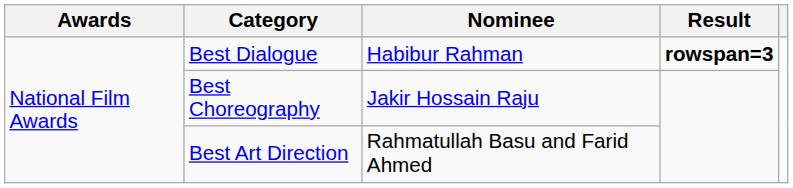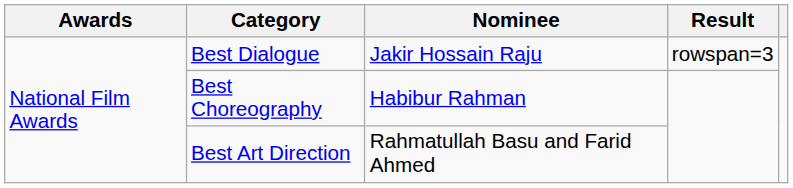(445, 53) Habibur Rahman -> (456, 53) Jakir Hossain Raju
(719, 53) bold -> (723, 53) normal
(453, 97) Jakir Hossain Raju -> (448, 97) Habibur Rahman
